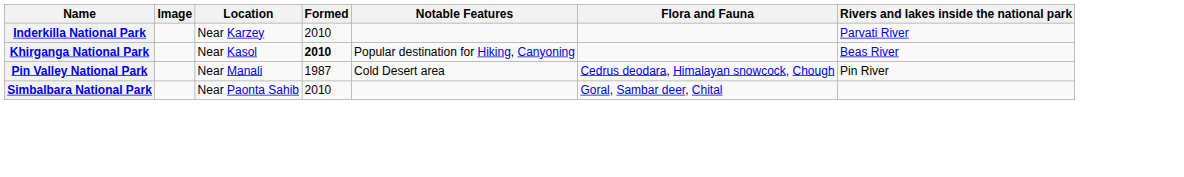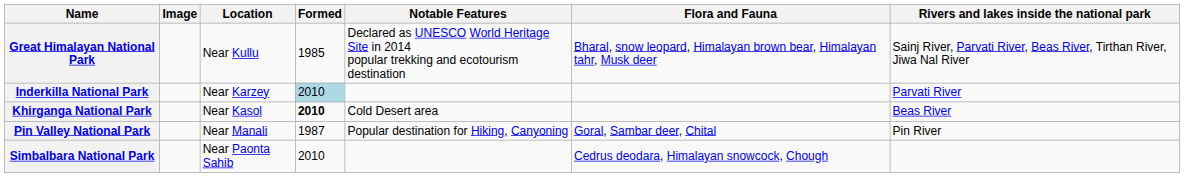+ row: (82, 53)
(318, 33) no background -> (311, 92) lightblue background
(464, 52) Popular destination for Hiking, Canyoning -> (393, 111) Cold Desert area
(399, 71) Cold Desert area -> (458, 130) Popular destination for Hiking, Canyoning
(707, 71) Cedrus deodara, Himalayan snowcock, Chough -> (645, 130) Goral, Sambar deer, Chital
(651, 90) Goral, Sambar deer, Chital -> (701, 156) Cedrus deodara, Himalayan snowcock, Chough
